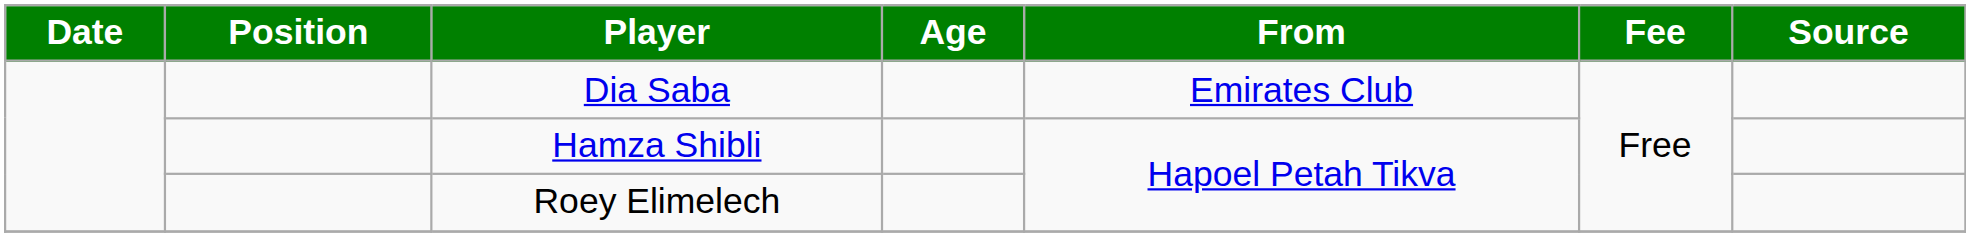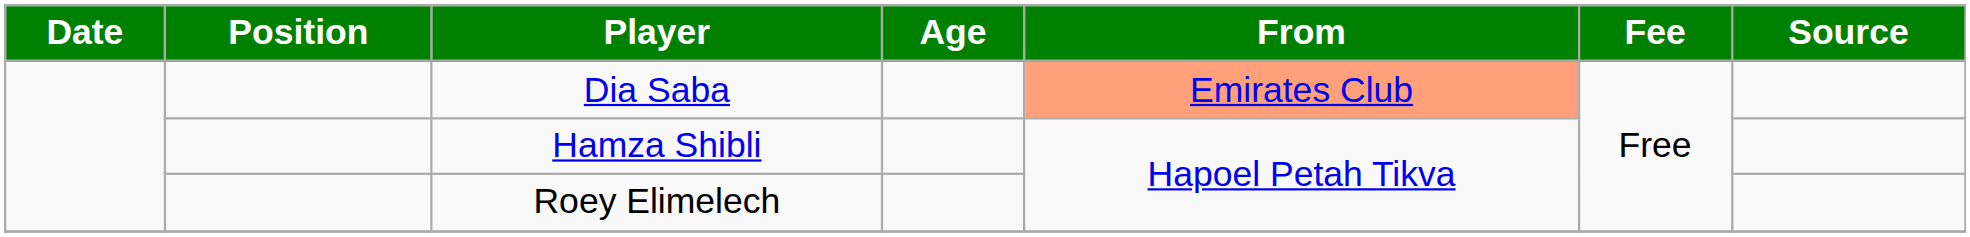(1302, 88) no background -> (1302, 88) lightsalmon background
